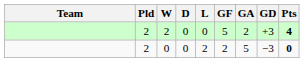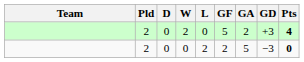columns swapped: (166, 13) <-> (186, 13)
